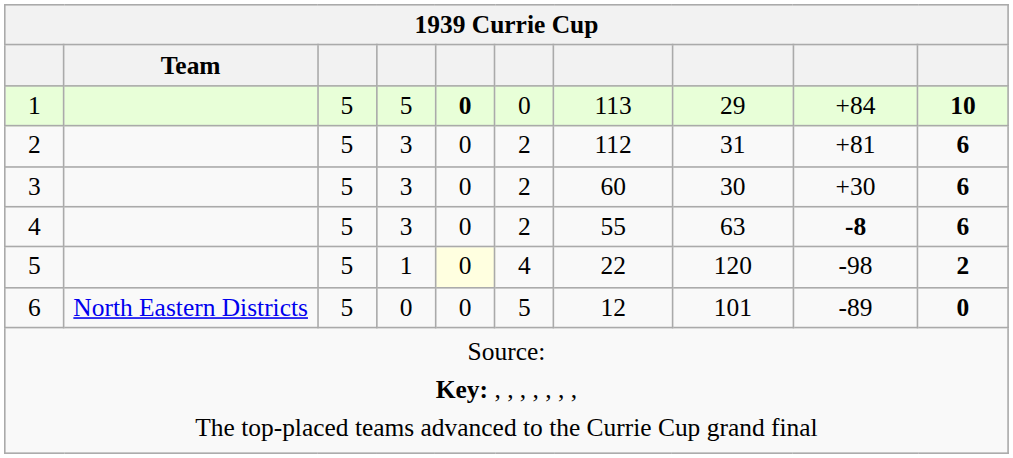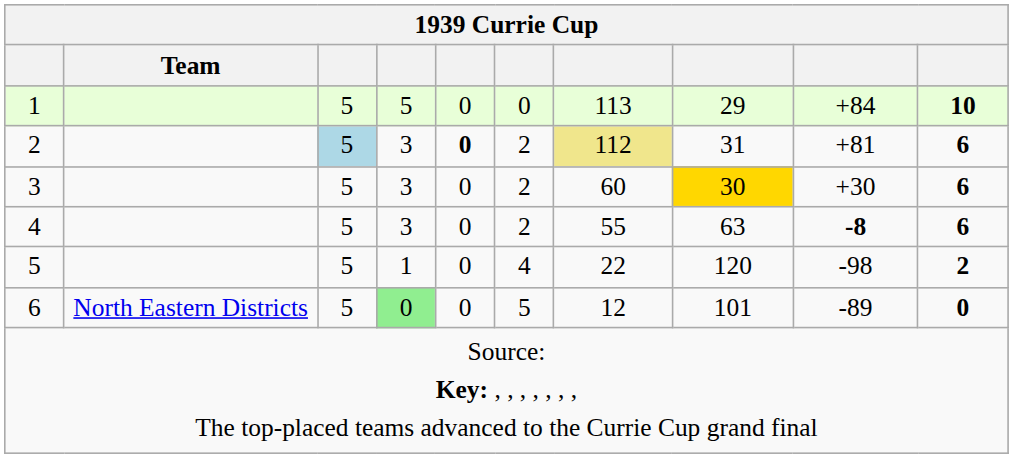(465, 105) bold -> (465, 105) normal
(347, 145) no background -> (347, 145) lightblue background
(465, 145) normal -> (465, 145) bold
(613, 145) no background -> (613, 145) khaki background
(733, 186) no background -> (733, 186) gold background
(465, 266) lightyellow background -> (465, 266) no background
(406, 307) no background -> (406, 307) lightgreen background
